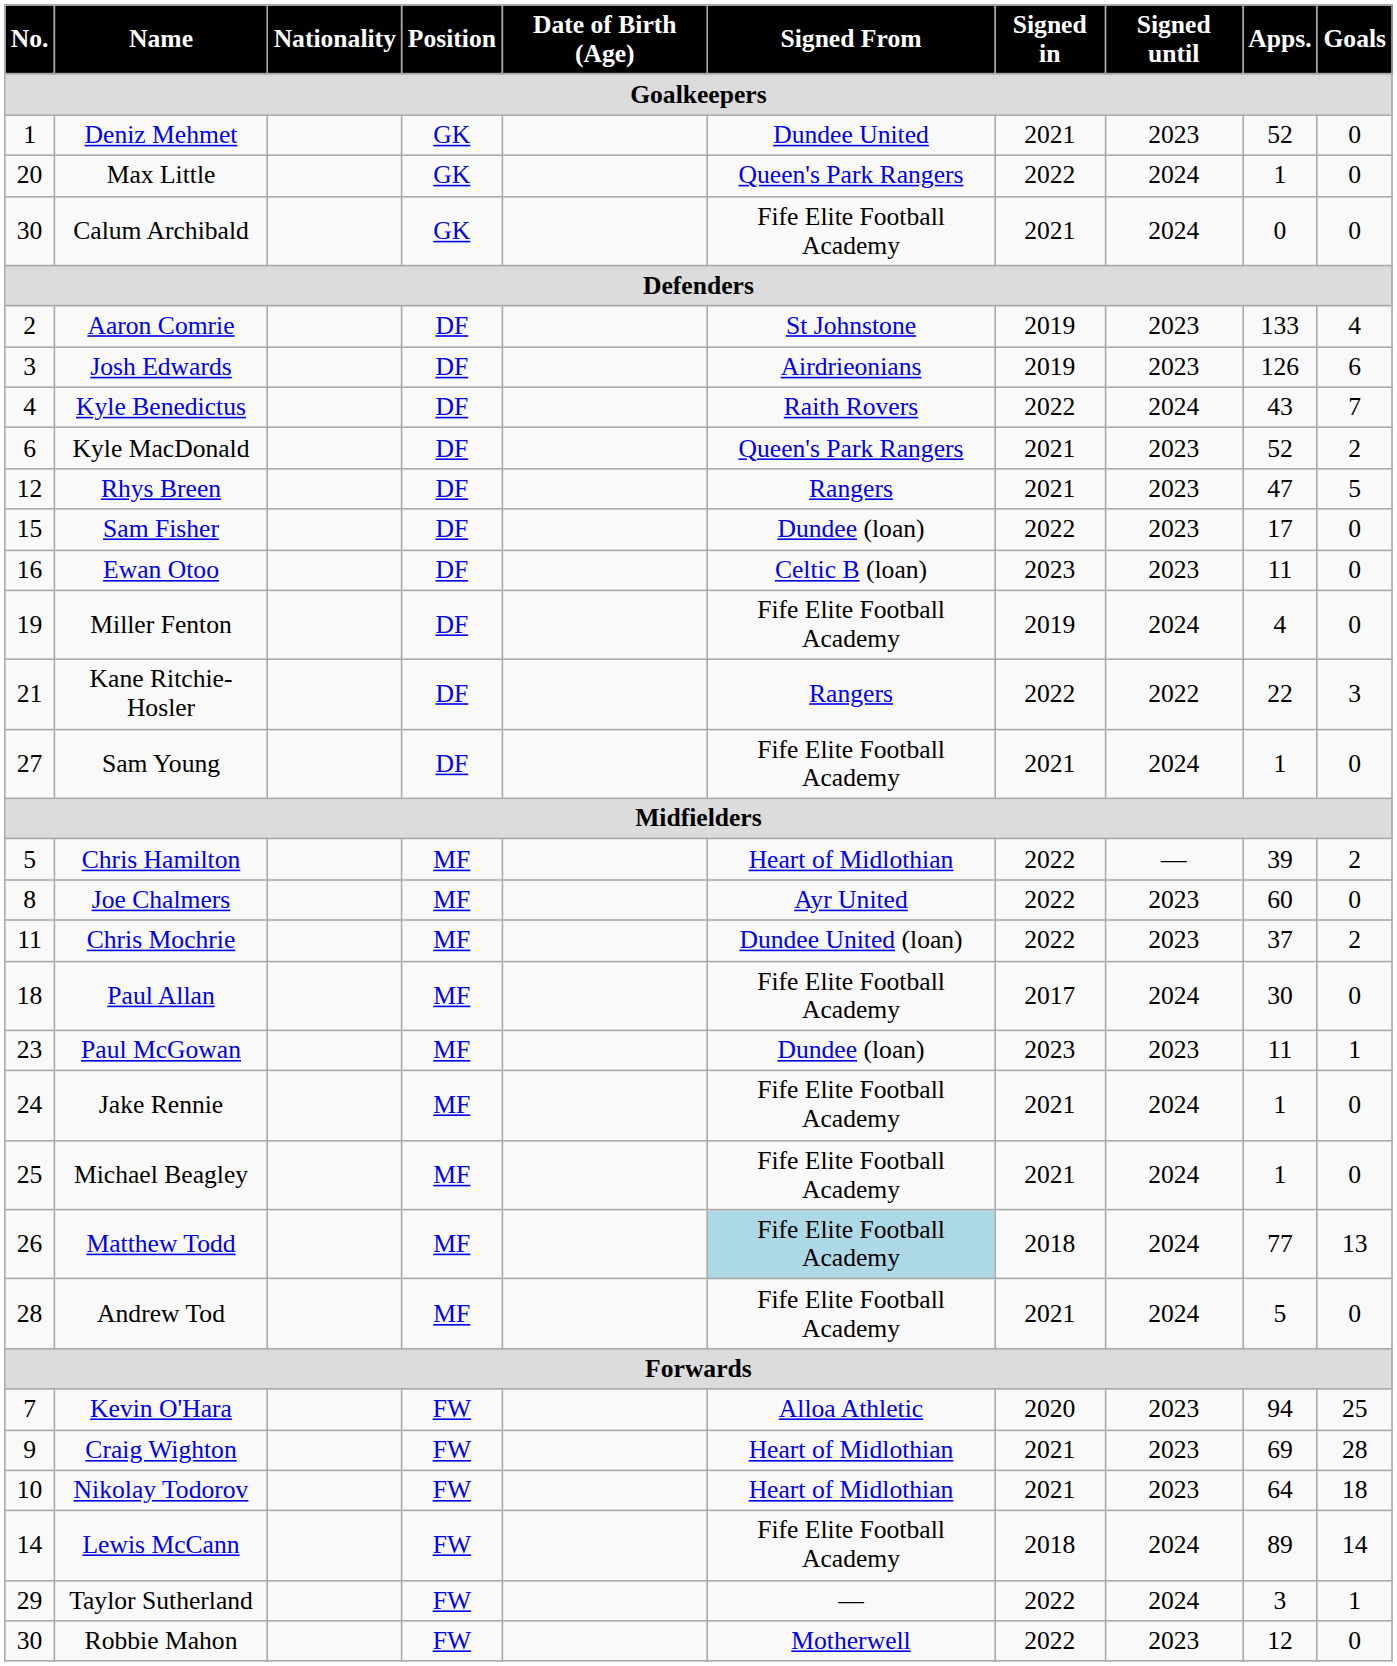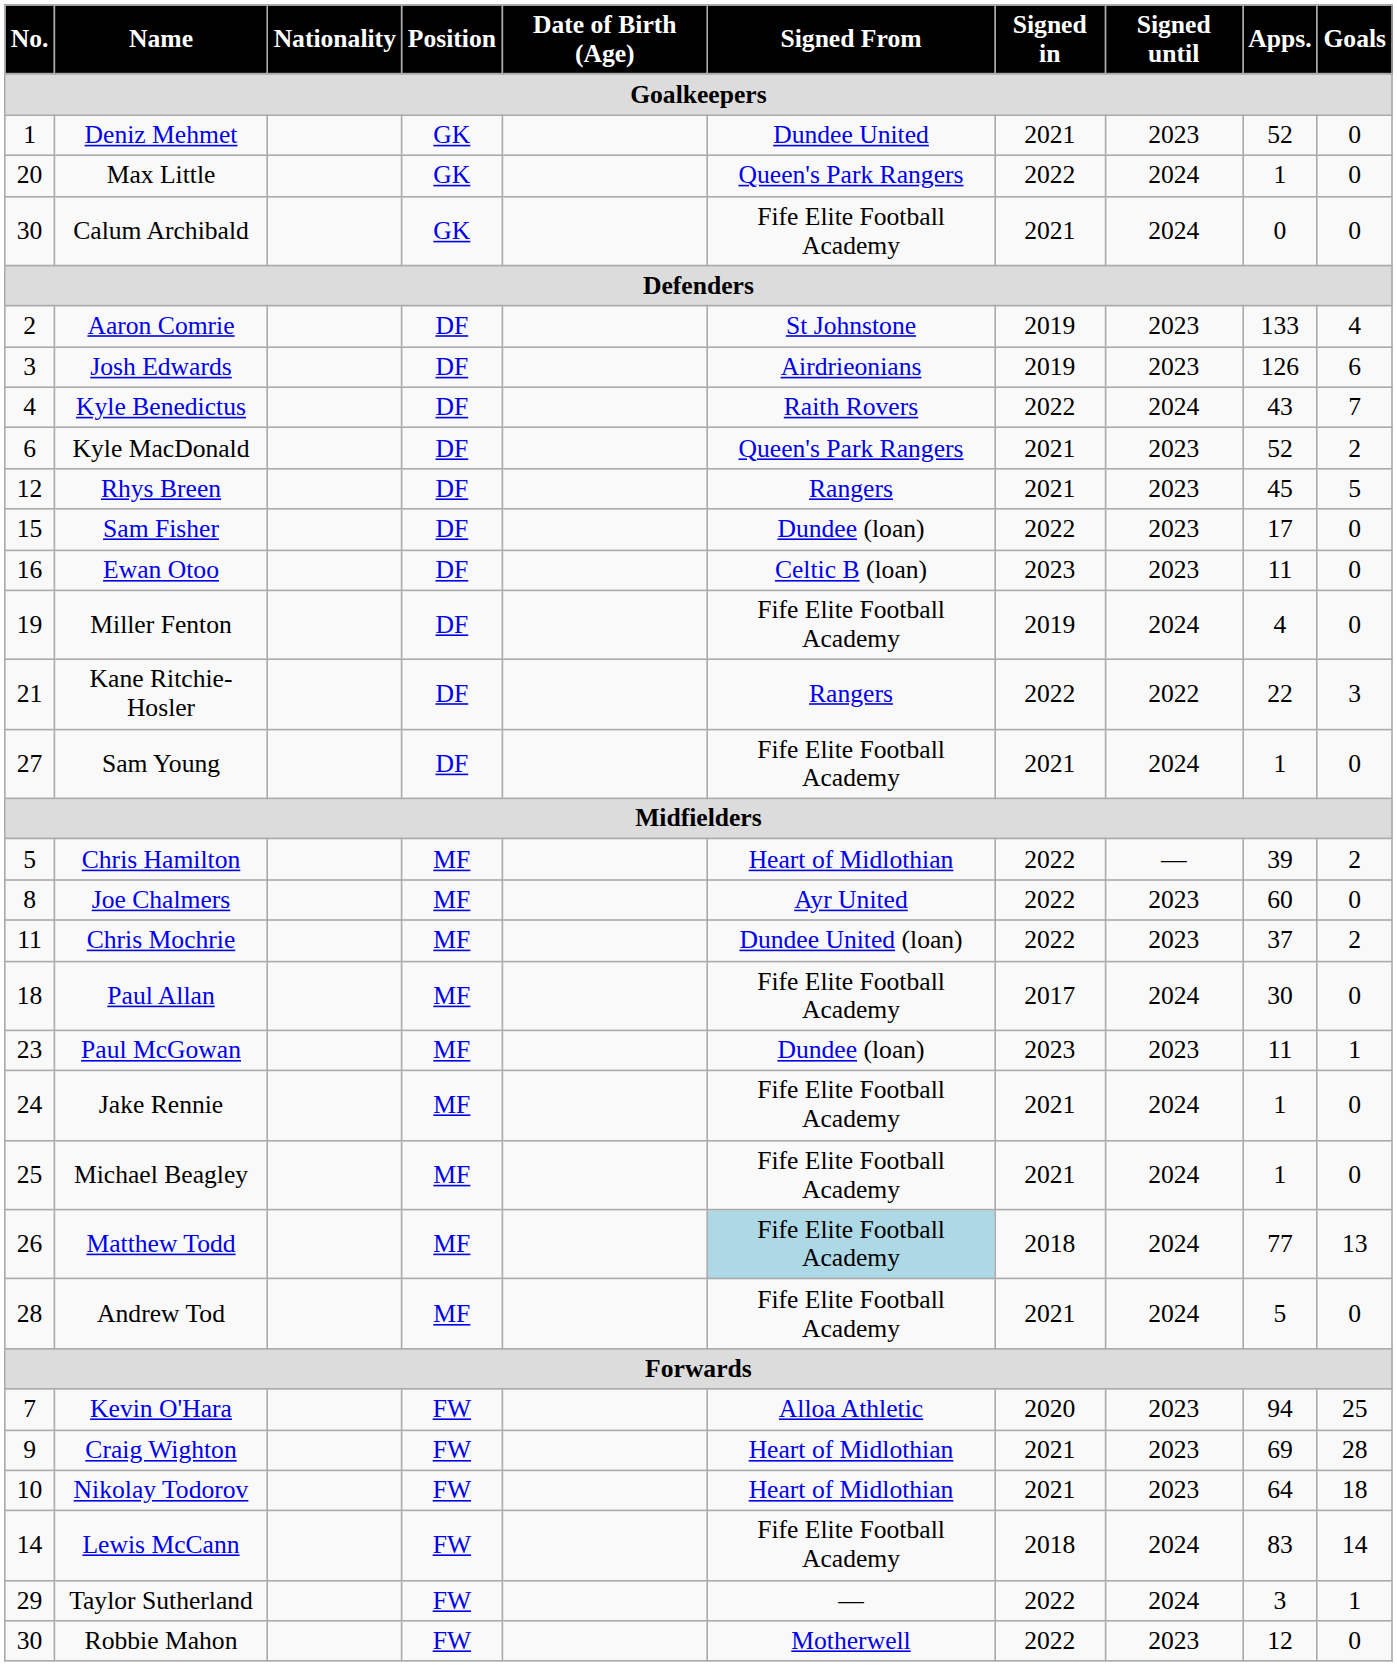(1280, 488) 47 -> (1280, 488) 45
(1280, 1545) 89 -> (1280, 1545) 83
